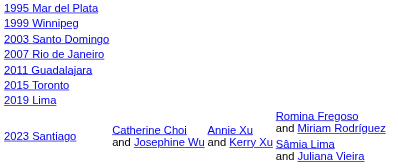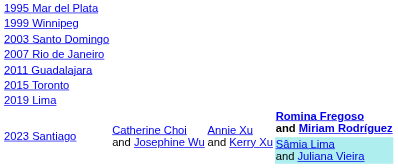(331, 122) normal -> (334, 122) bold
(320, 150) no background -> (320, 150) paleturquoise background
